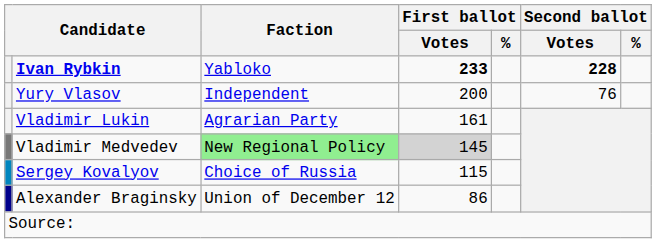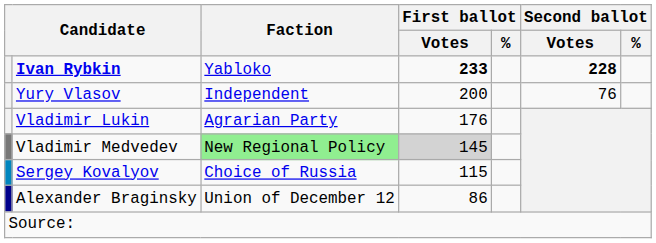(473, 121) 161 -> (473, 121) 176
